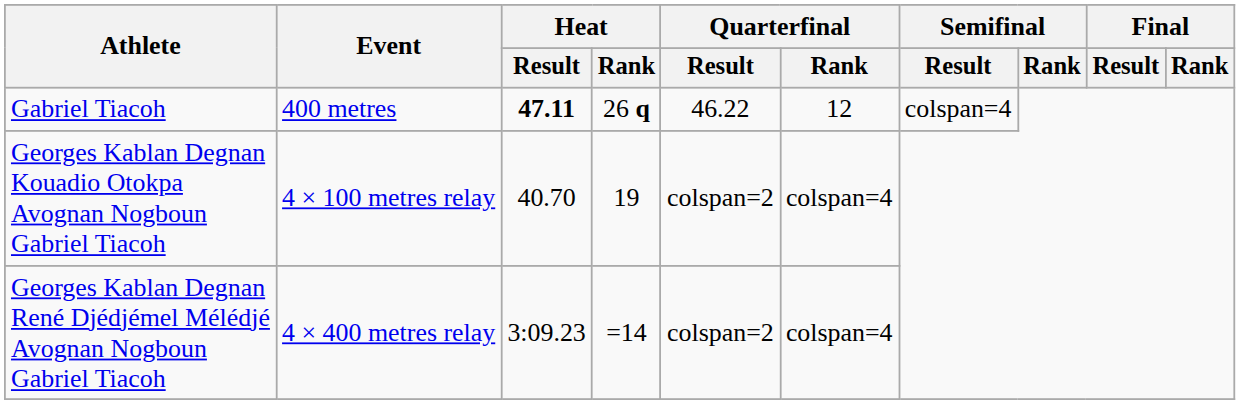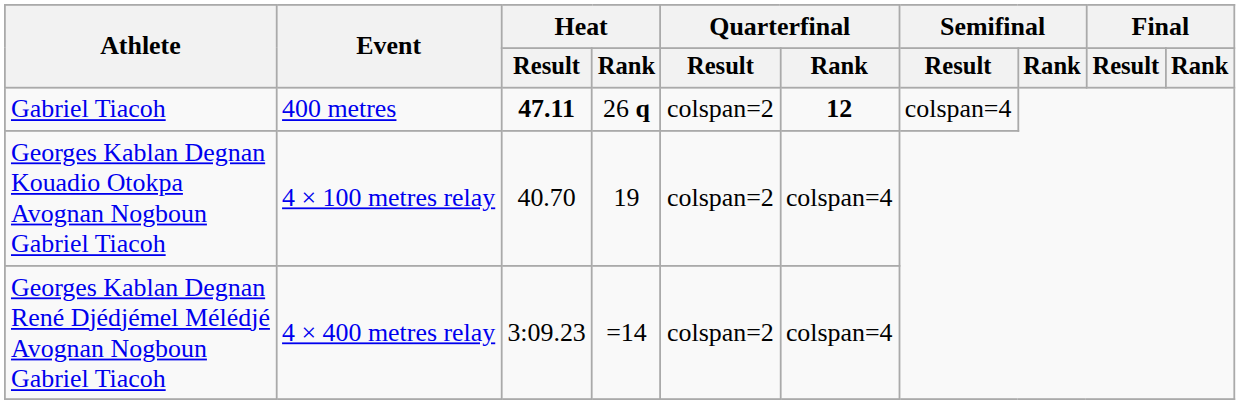(720, 109) 46.22 -> (720, 109) colspan=2
(839, 109) normal -> (839, 109) bold
